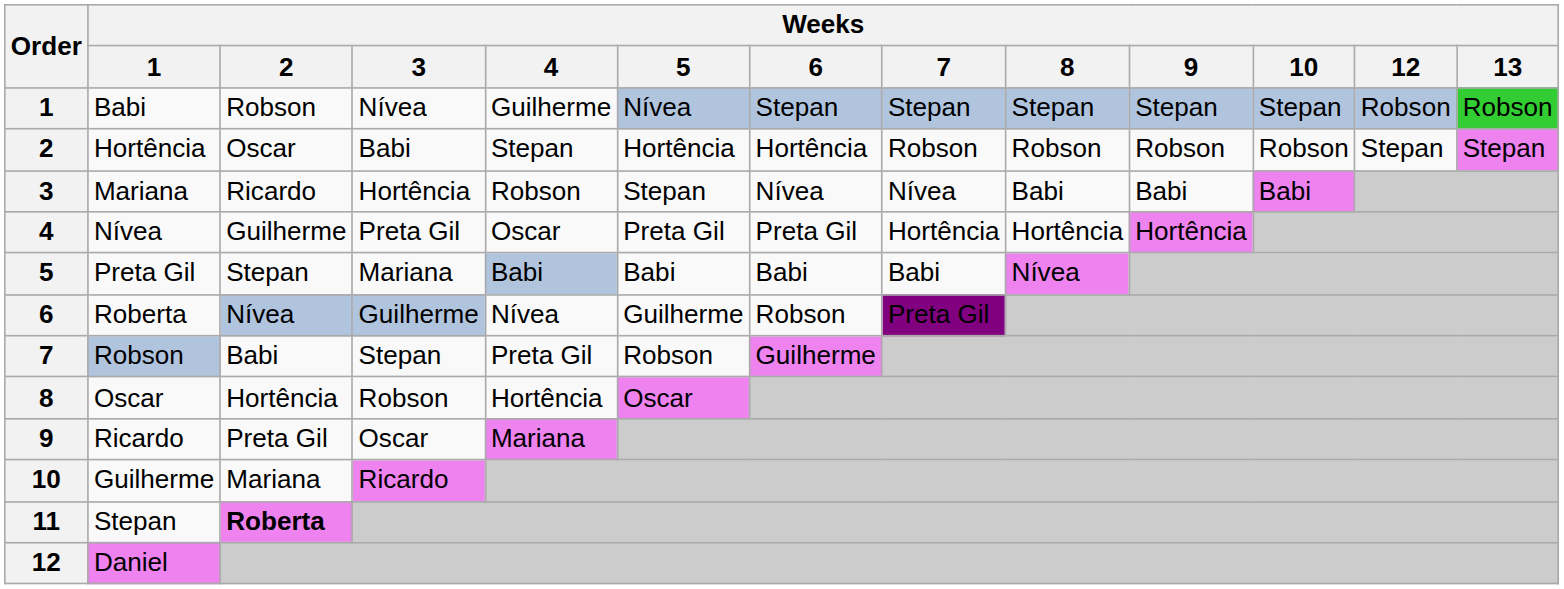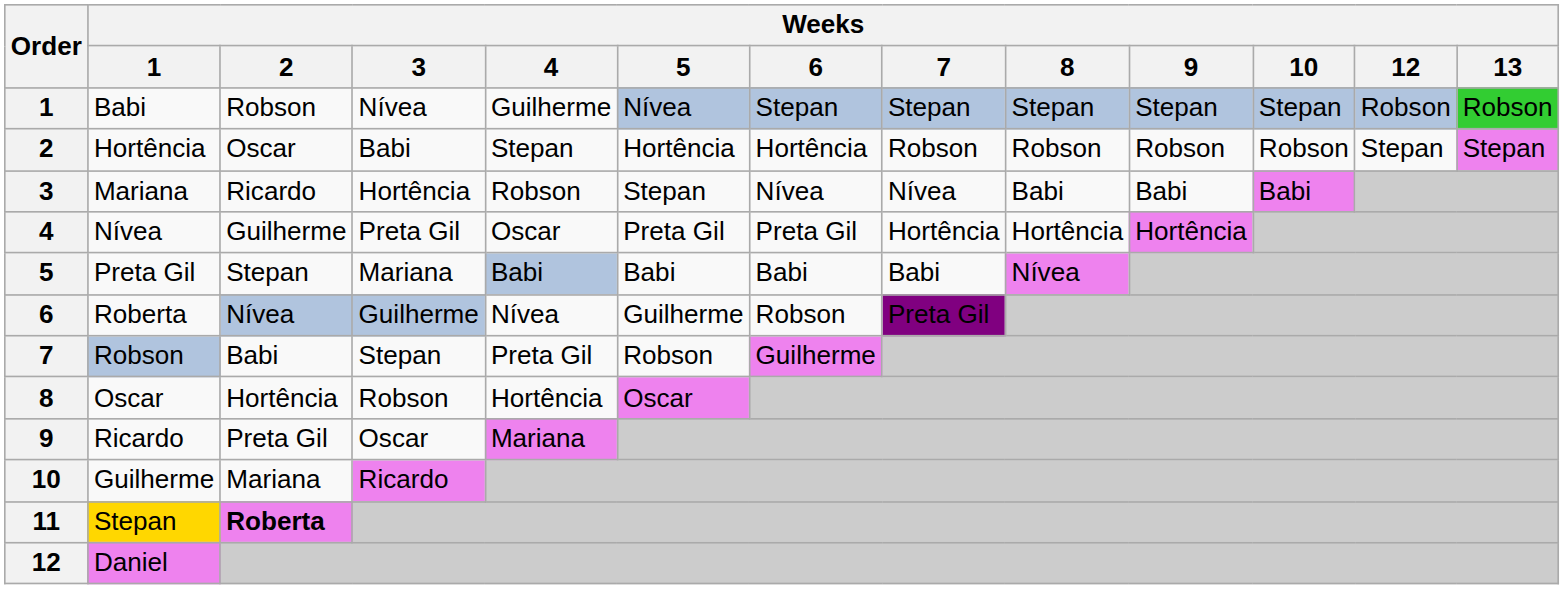(135, 521) no background -> (135, 521) gold background
